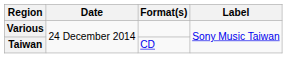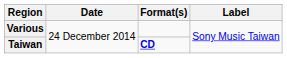(148, 45) normal -> (148, 45) bold
